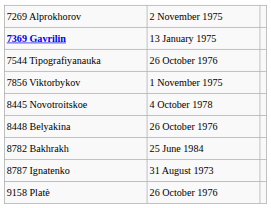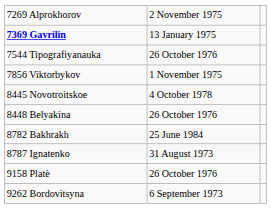+ row: (45, 193)
